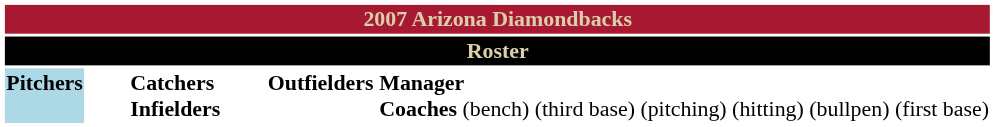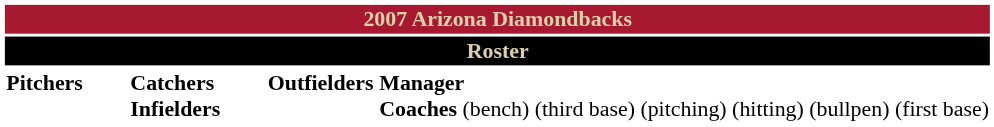(45, 82) lightblue background -> (45, 82) no background
